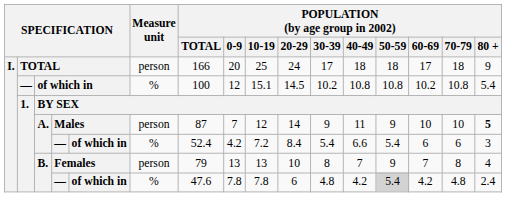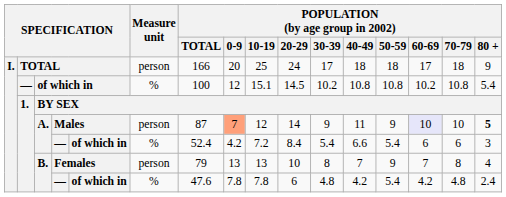(234, 123) no background -> (234, 123) lightsalmon background
(425, 123) no background -> (425, 123) lavender background
(393, 181) lightgrey background -> (393, 181) no background
